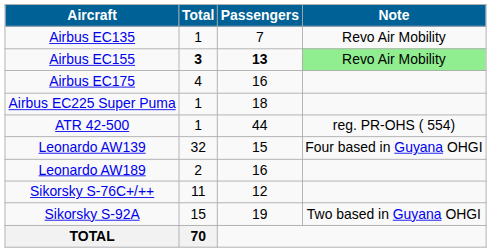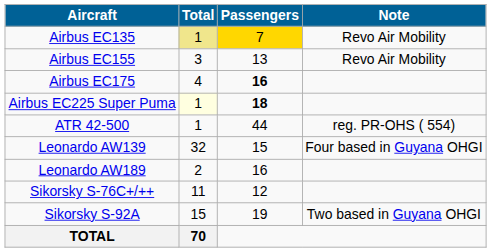(198, 37) no background -> (198, 37) khaki background
(260, 37) no background -> (260, 37) gold background
(198, 59) bold -> (198, 59) normal
(260, 59) bold -> (260, 59) normal
(394, 59) lightgreen background -> (394, 59) no background
(260, 81) normal -> (260, 81) bold
(198, 103) no background -> (198, 103) lightyellow background
(260, 103) normal -> (260, 103) bold
